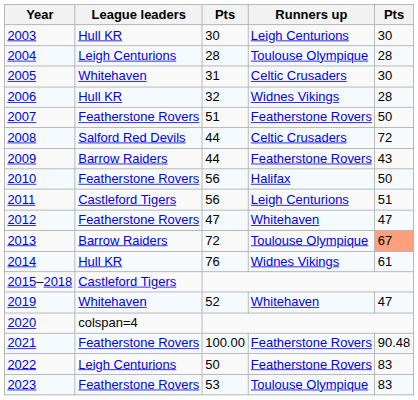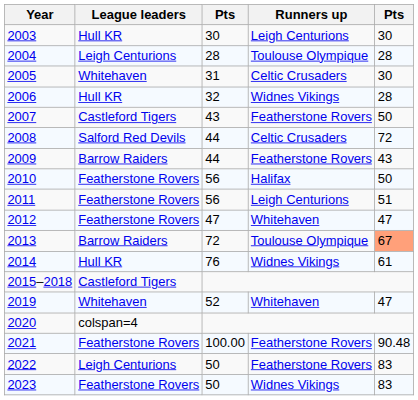(139, 117) Featherstone Rovers -> (127, 117) Castleford Tigers
(212, 117) 51 -> (212, 117) 43
(127, 199) Castleford Tigers -> (139, 199) Featherstone Rovers
(212, 384) 53 -> (212, 384) 50
(310, 384) Toulouse Olympique -> (295, 384) Widnes Vikings
